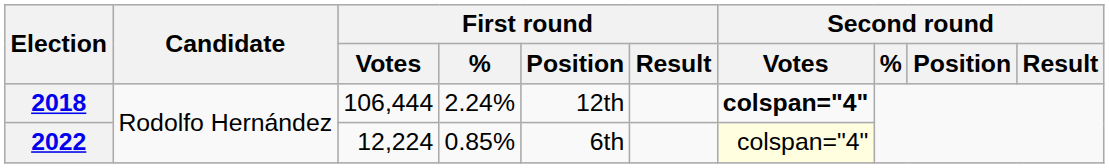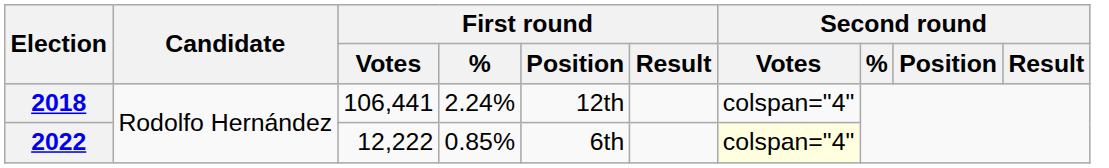(388, 102) 106,444 -> (388, 102) 106,441
(796, 102) bold -> (789, 102) normal
(395, 142) 12,224 -> (395, 142) 12,222
